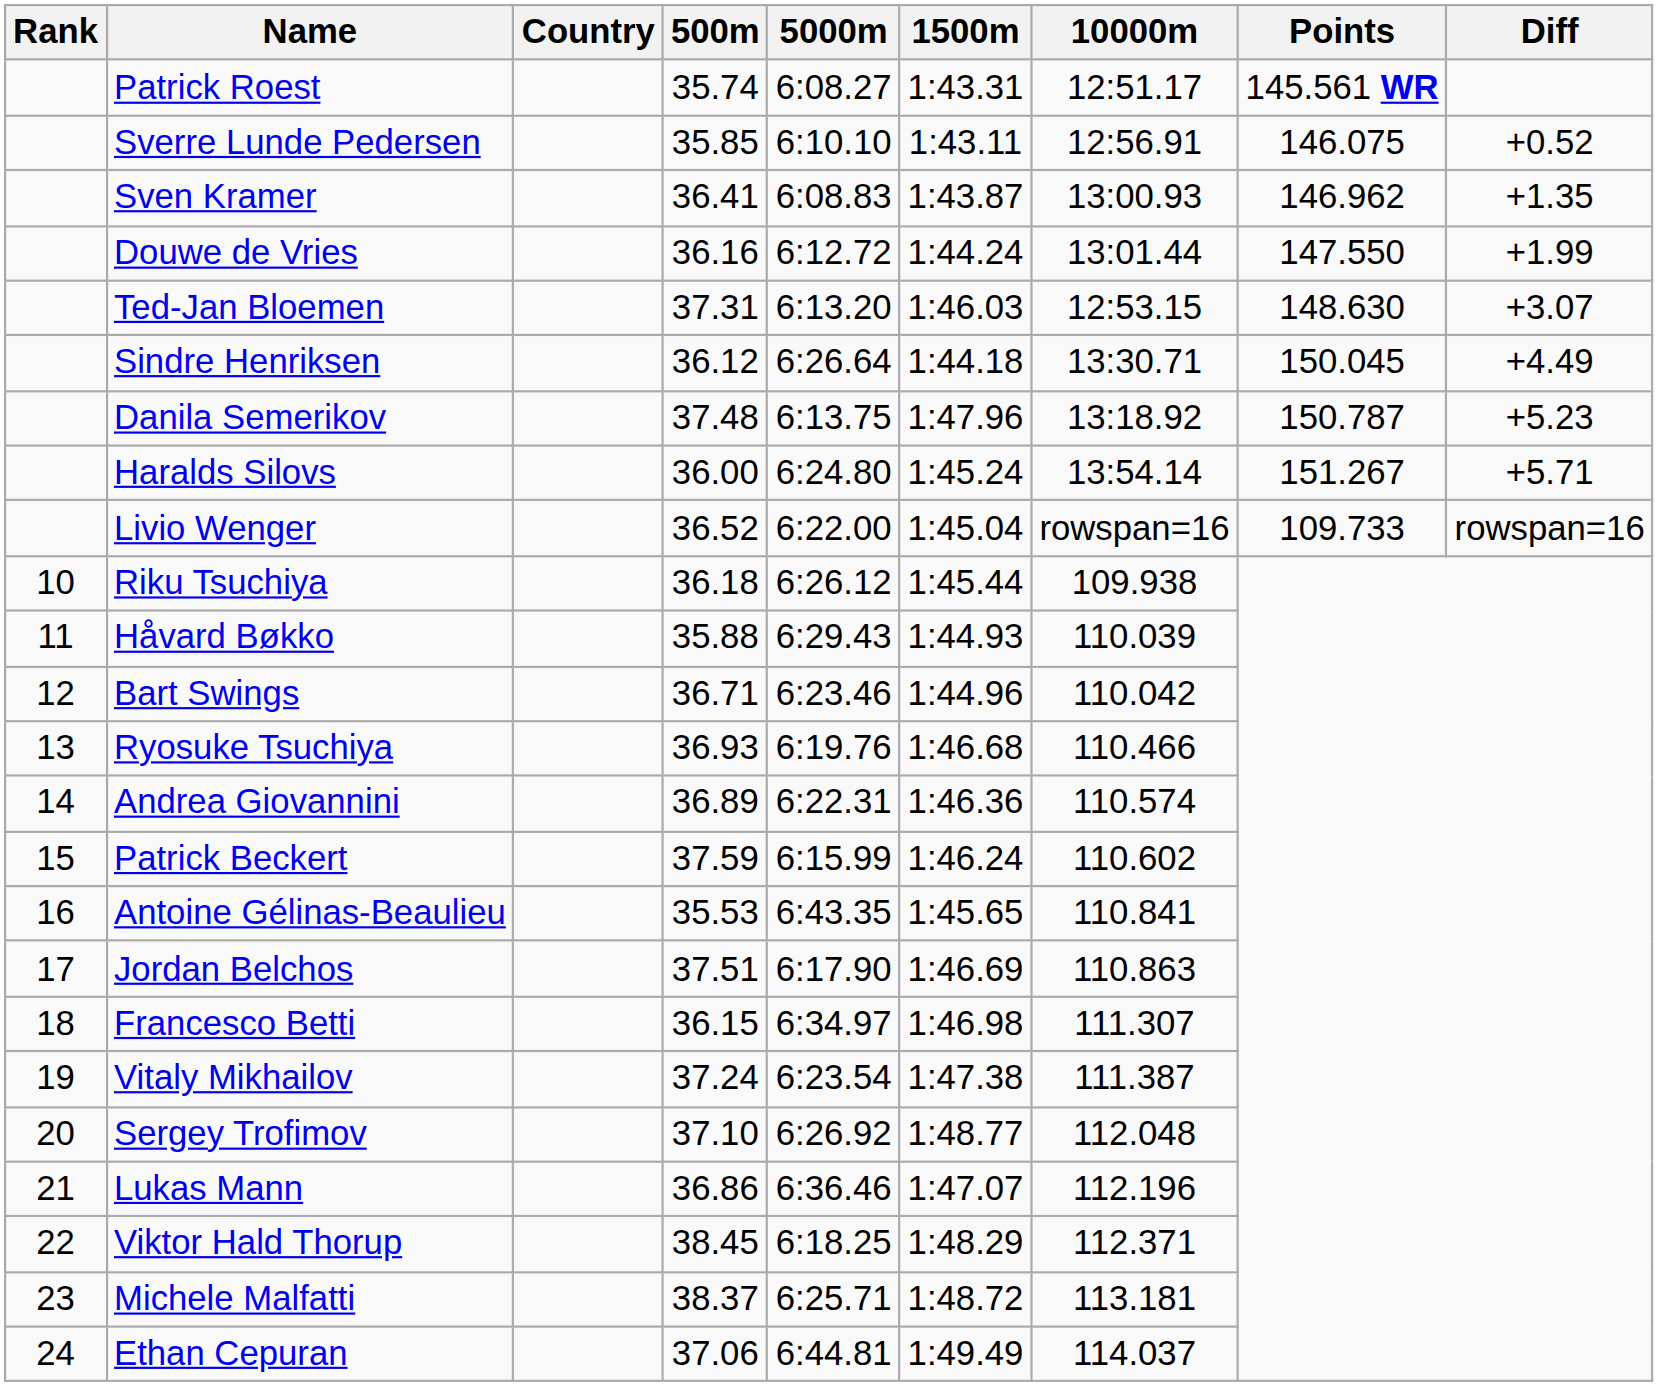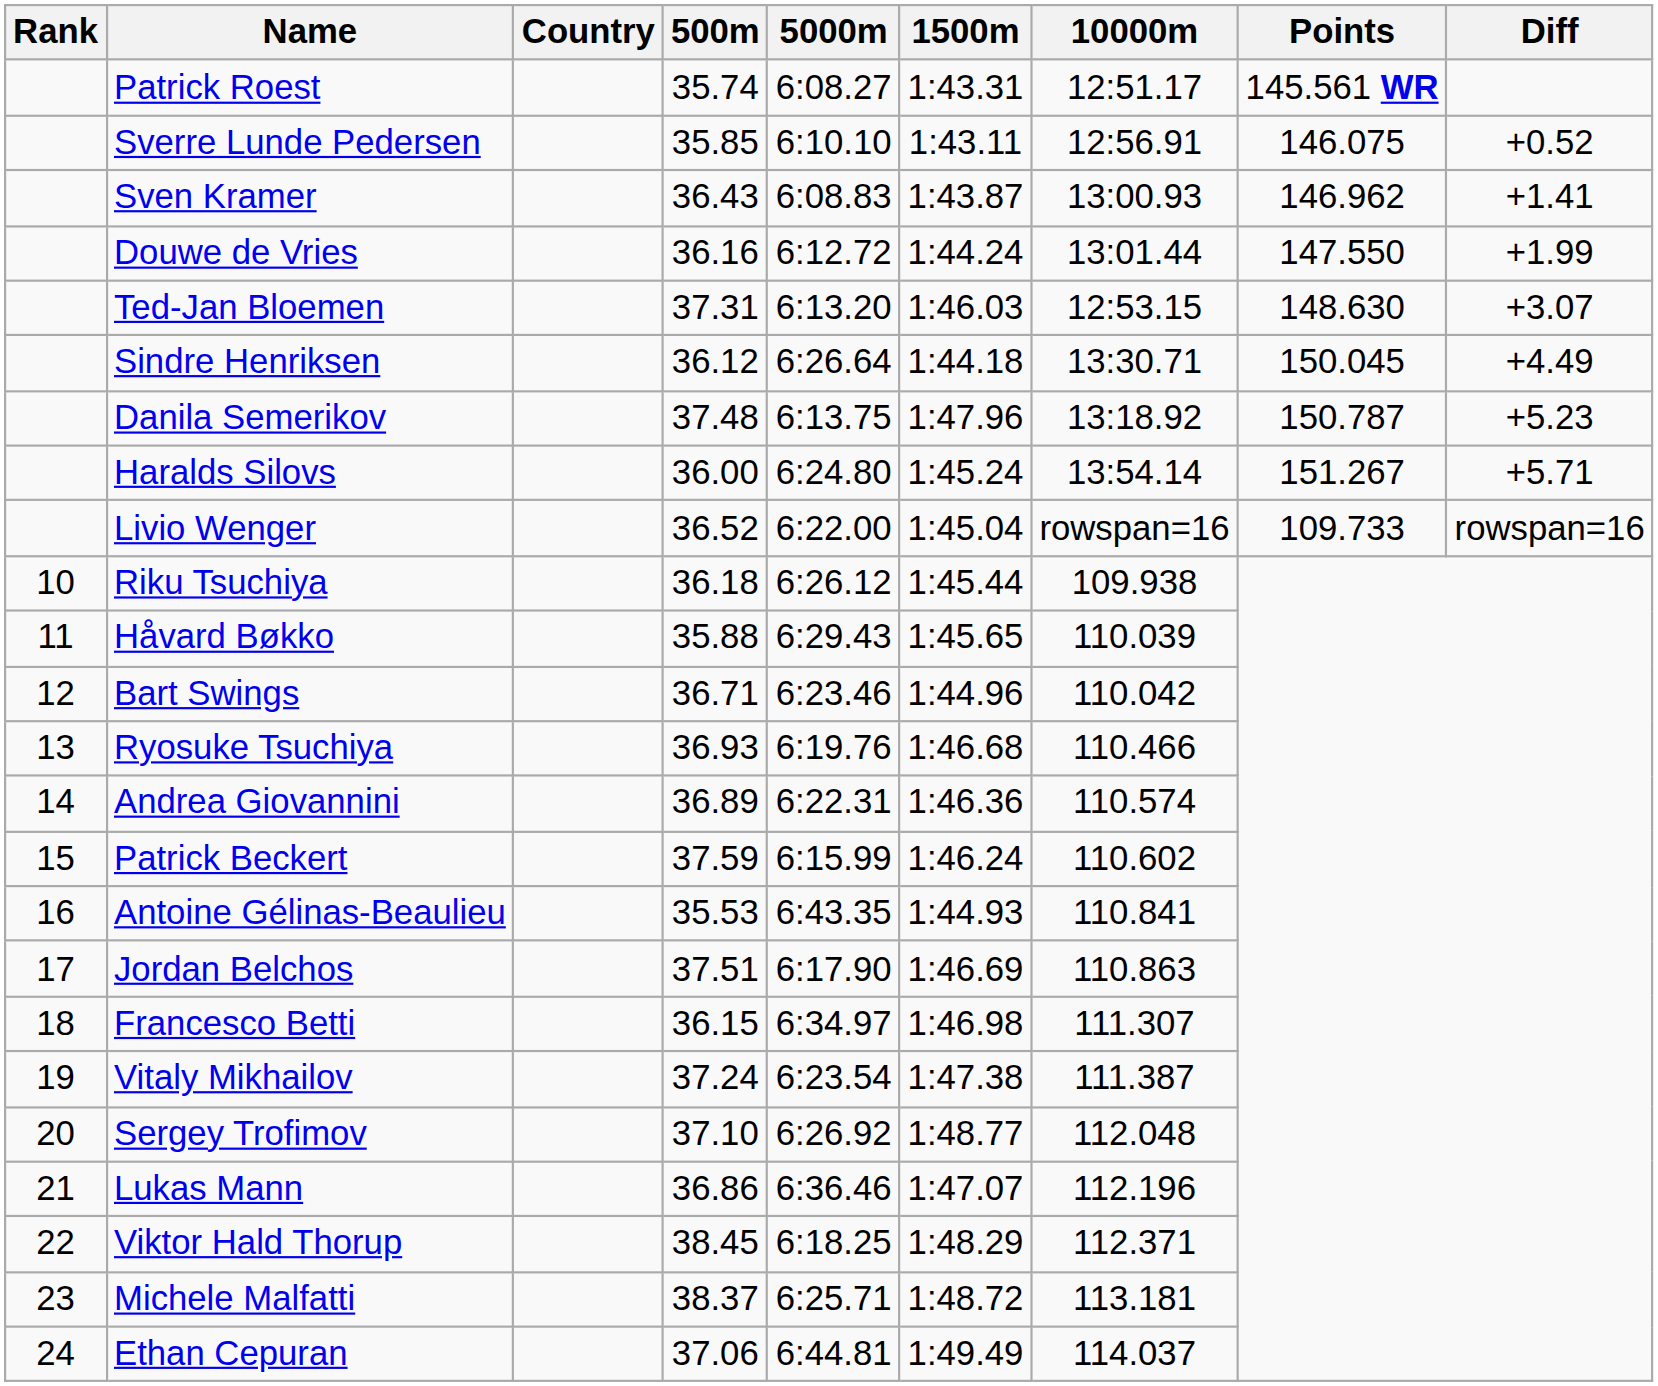(715, 197) 36.41 -> (715, 197) 36.43
(1550, 197) +1.35 -> (1550, 197) +1.41
(965, 637) 1:44.93 -> (965, 637) 1:45.65
(965, 913) 1:45.65 -> (965, 913) 1:44.93
